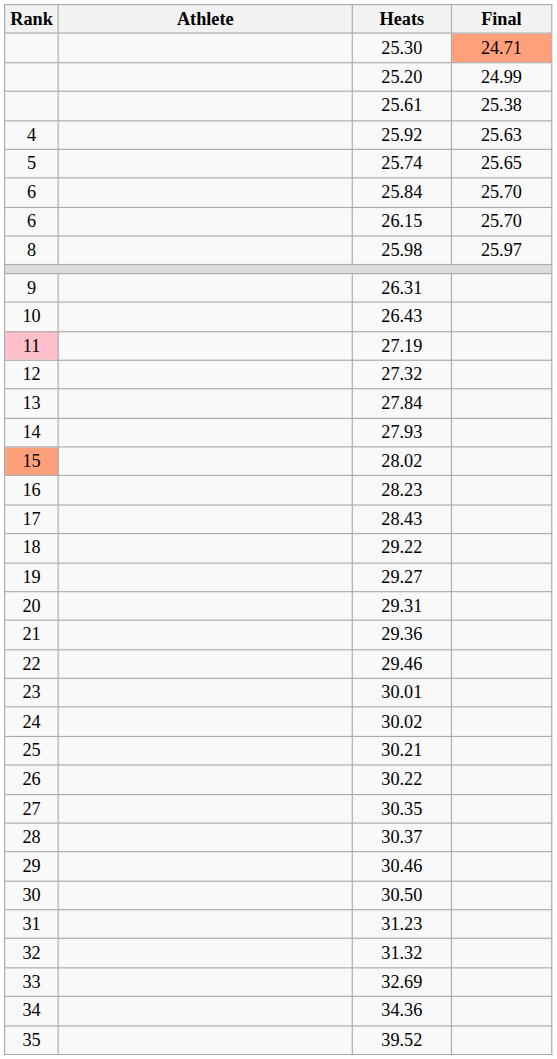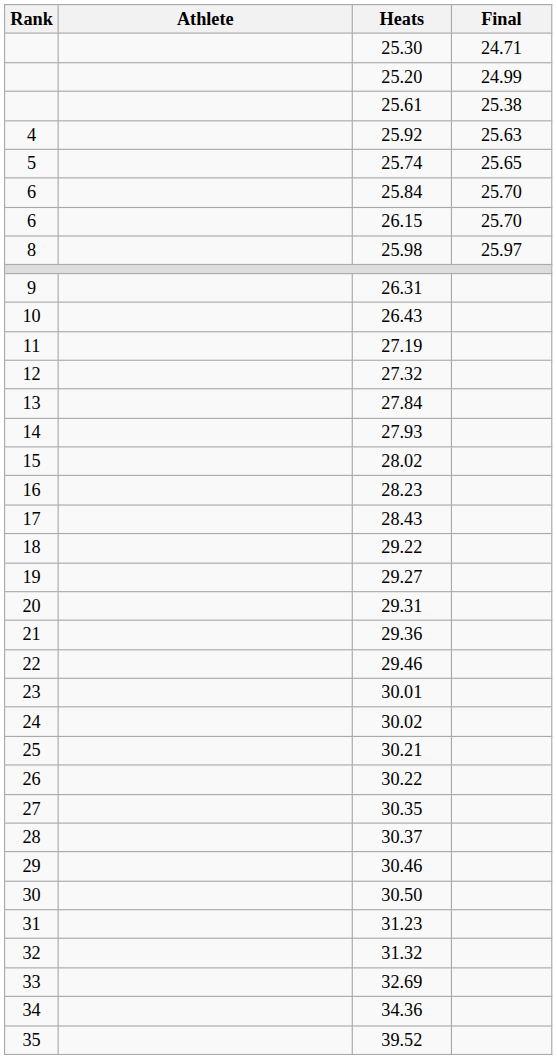(501, 47) lightsalmon background -> (501, 47) no background
(32, 345) pink background -> (32, 345) no background
(32, 461) lightsalmon background -> (32, 461) no background
